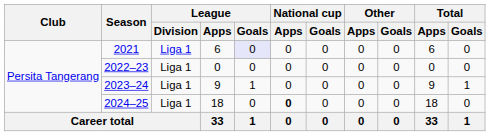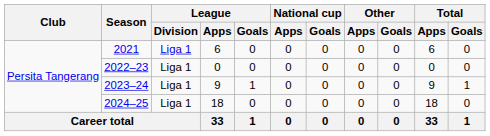(253, 49) lavender background -> (253, 49) no background
(288, 103) bold -> (288, 103) normal
